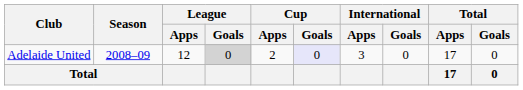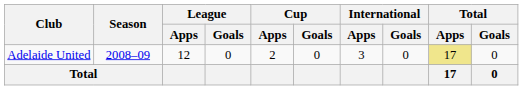(228, 54) lightgrey background -> (228, 54) no background
(317, 54) lavender background -> (317, 54) no background
(450, 54) no background -> (450, 54) khaki background
